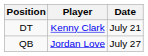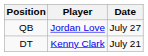rows swapped: (26, 28) <-> (26, 43)
